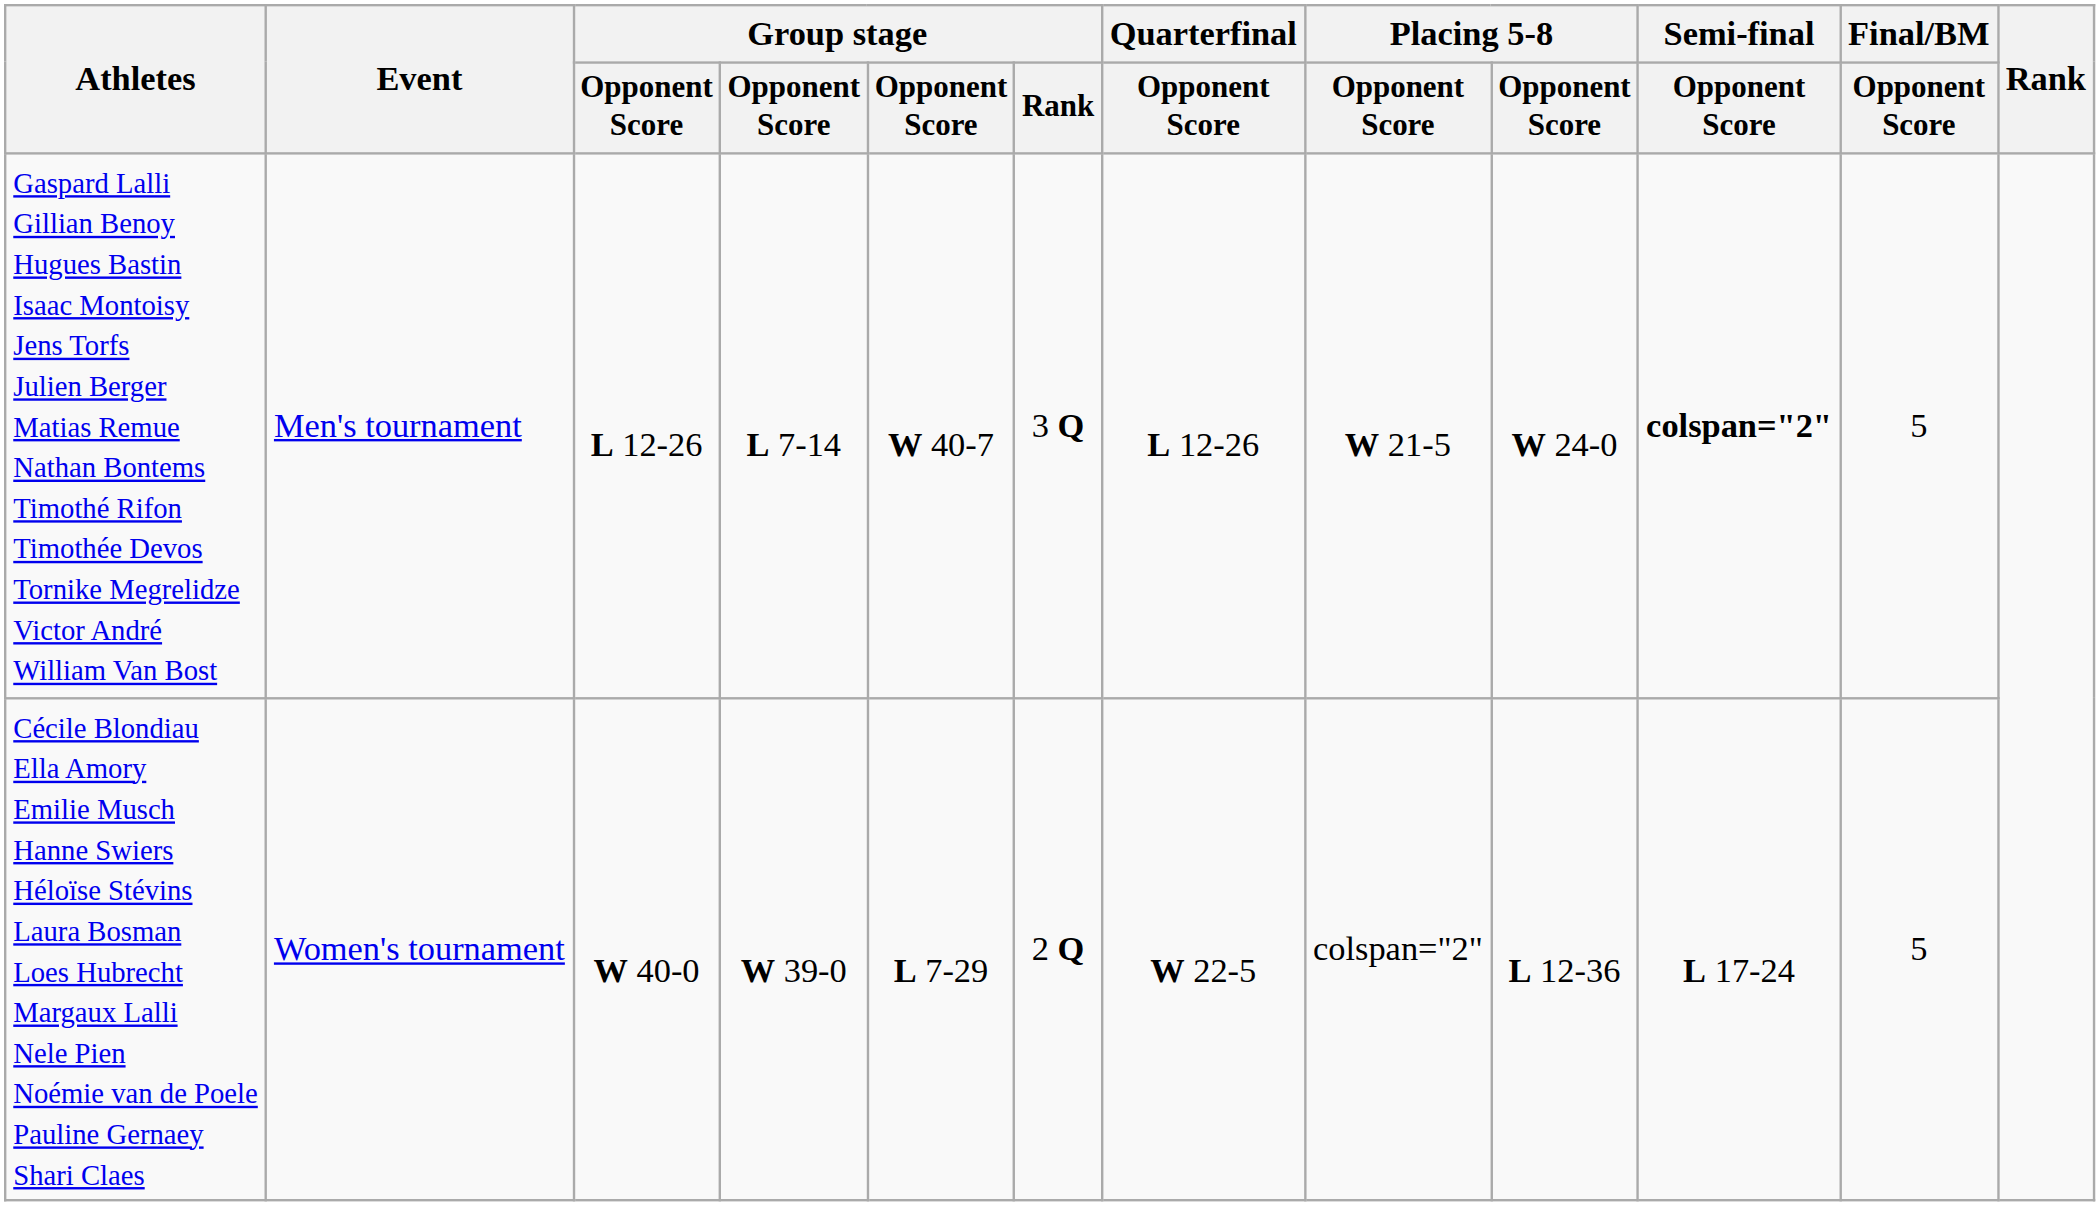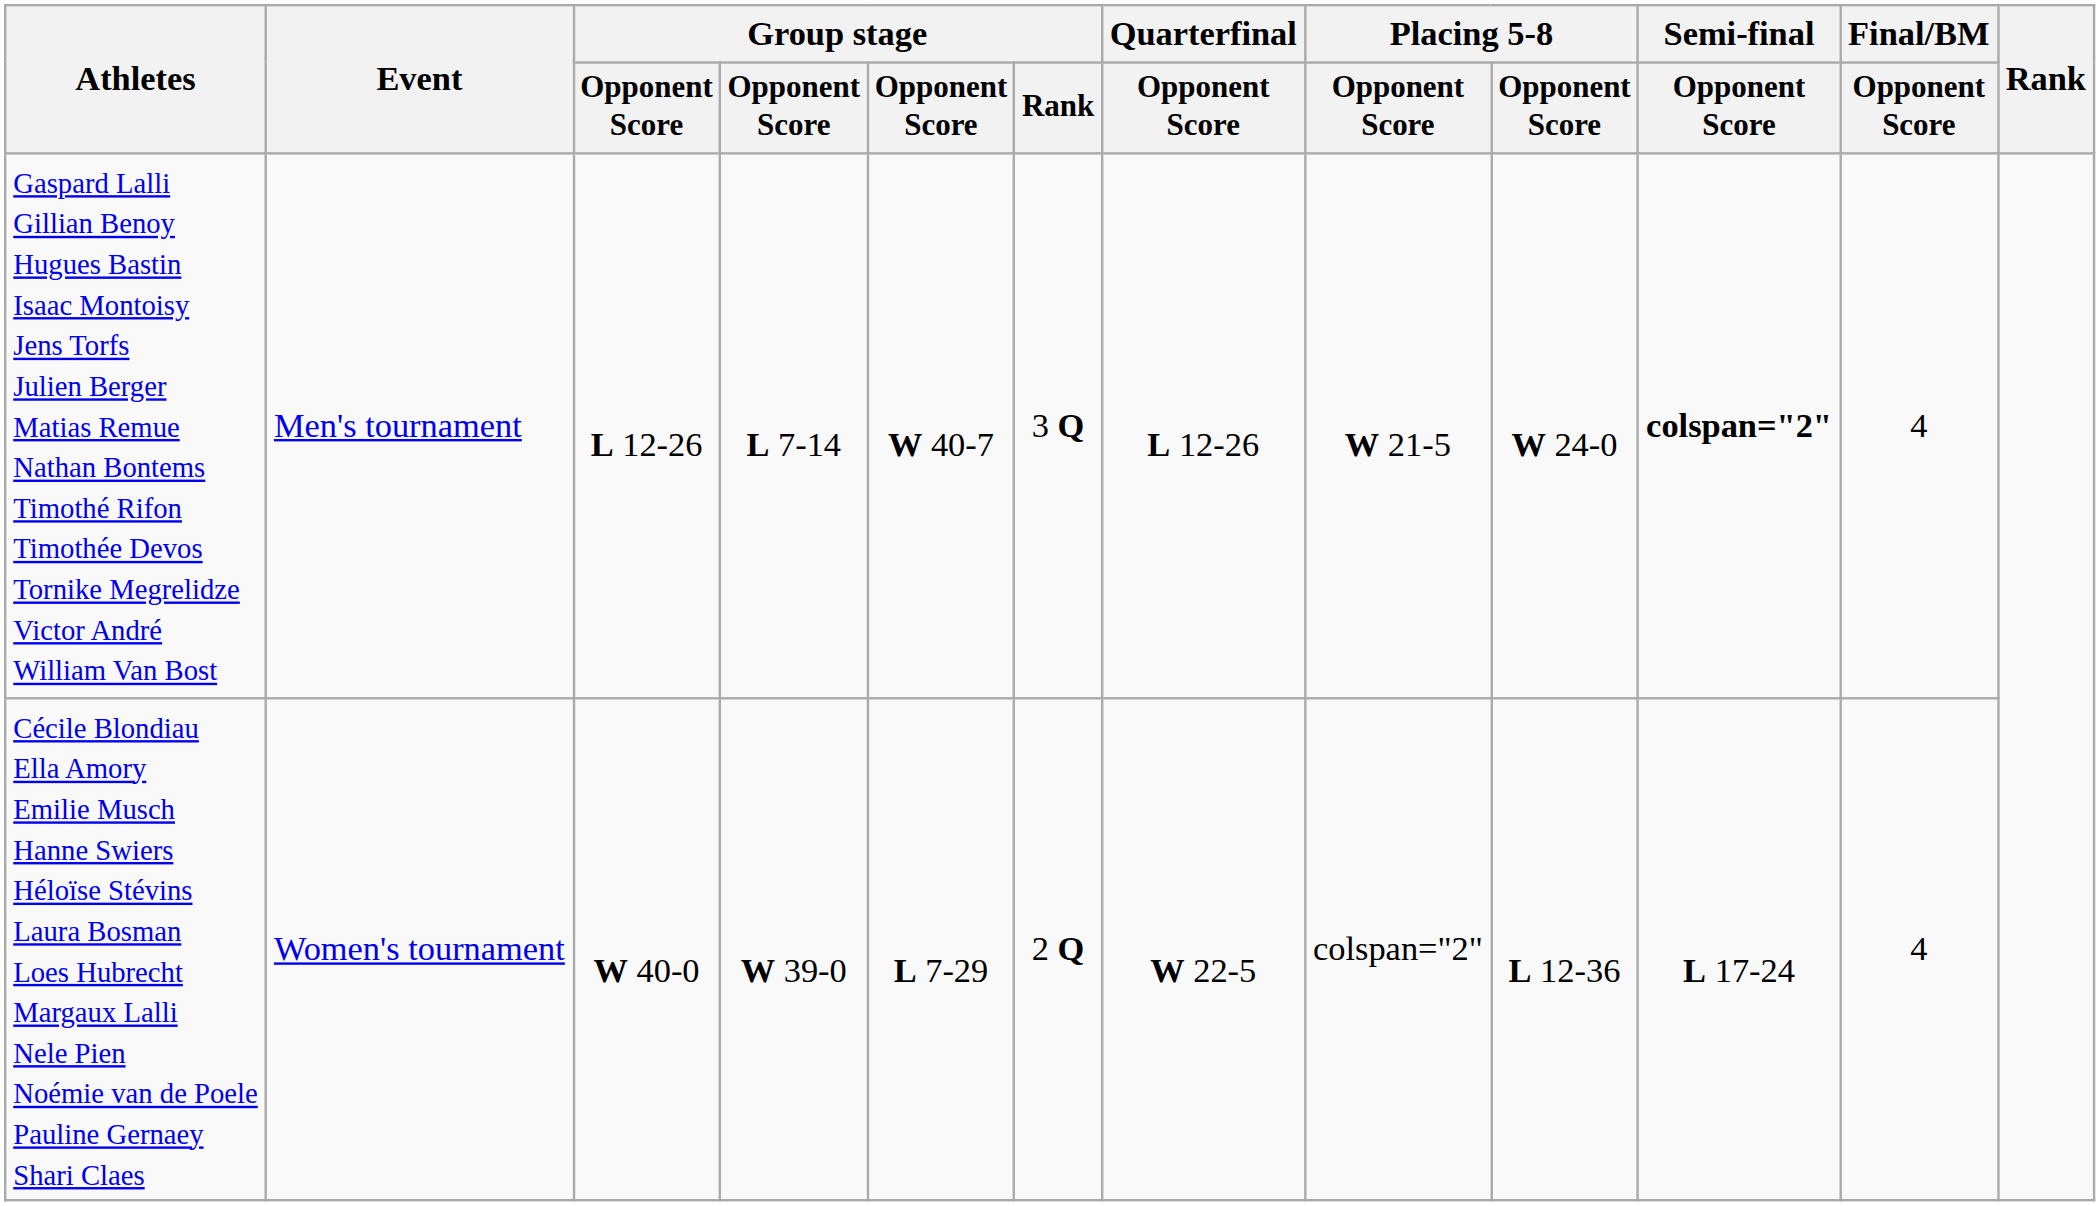(1919, 425) 5 -> (1919, 425) 4
(1919, 949) 5 -> (1919, 949) 4
